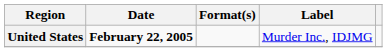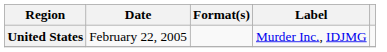(141, 36) bold -> (138, 36) normal
